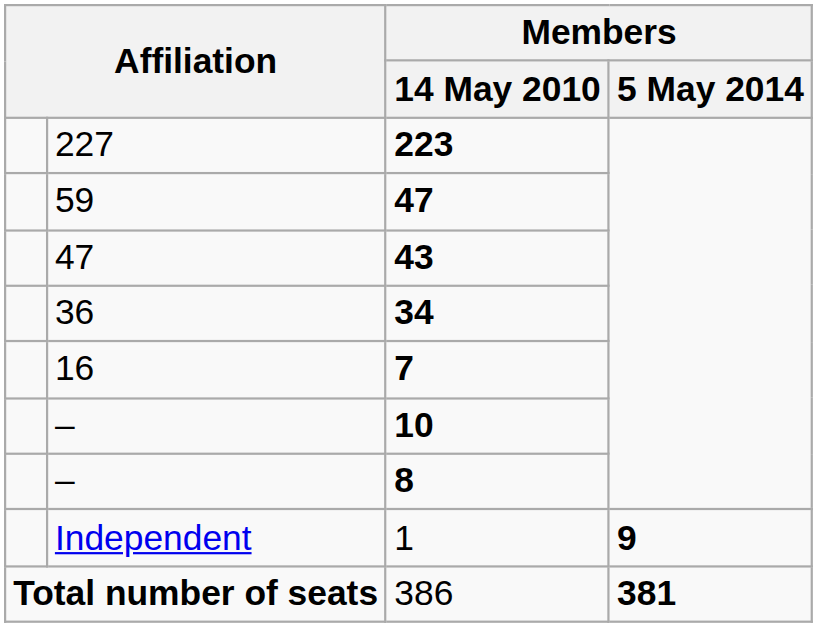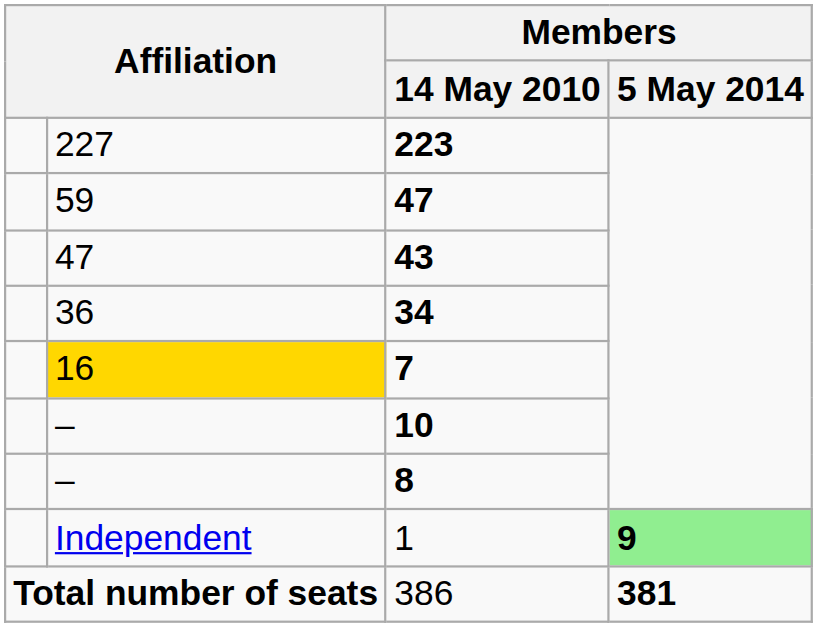(75, 369) no background -> (75, 369) gold background
(627, 537) no background -> (627, 537) lightgreen background
